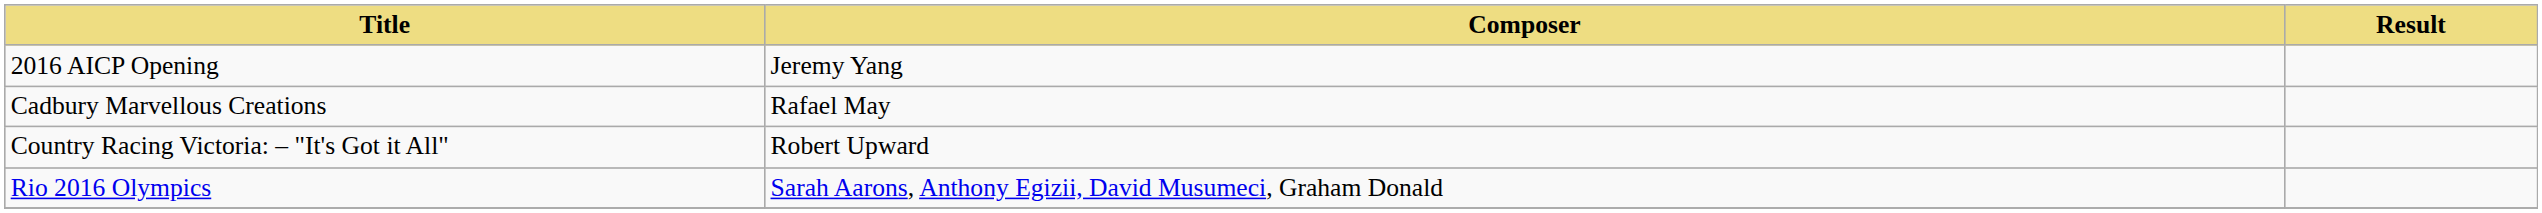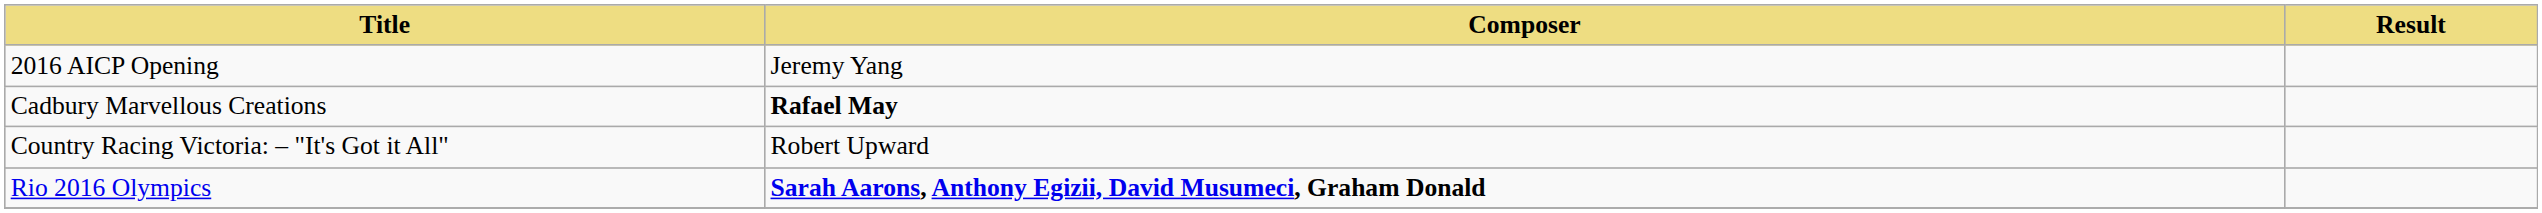(831, 106) normal -> (834, 106) bold
(1107, 187) normal -> (1128, 187) bold
